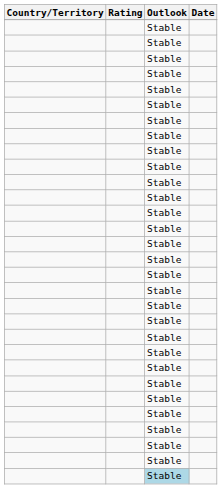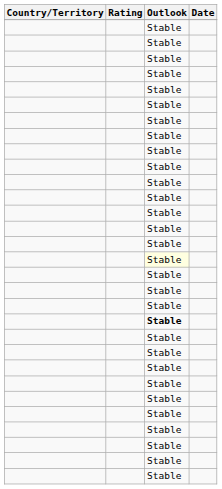(167, 260) no background -> (167, 260) lightyellow background
(167, 321) normal -> (167, 321) bold
(167, 476) lightblue background -> (167, 476) no background
